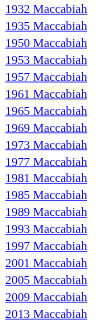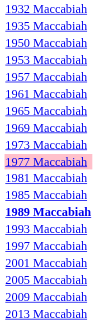(46, 94) lightyellow background -> (46, 94) no background
(46, 161) no background -> (46, 161) pink background
(46, 212) normal -> (48, 212) bold
